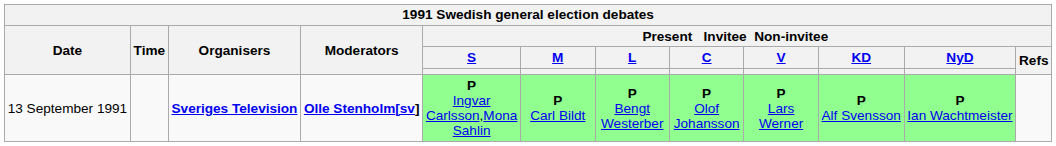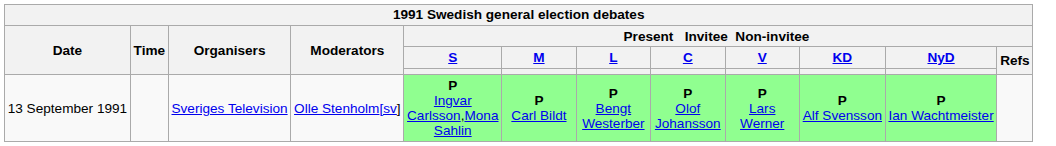(234, 108) bold -> (230, 108) normal
(362, 108) bold -> (347, 108) normal
